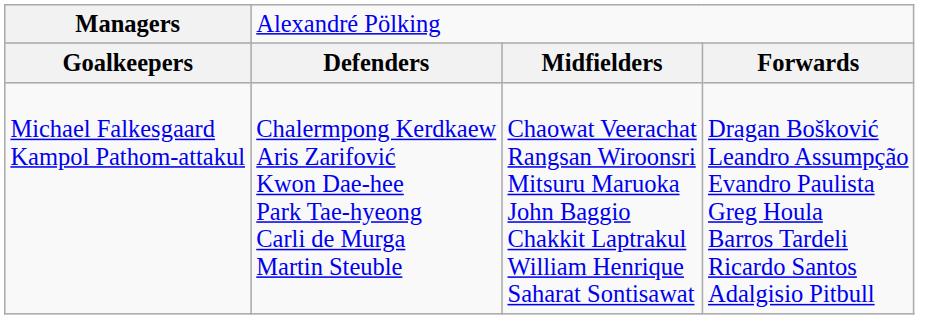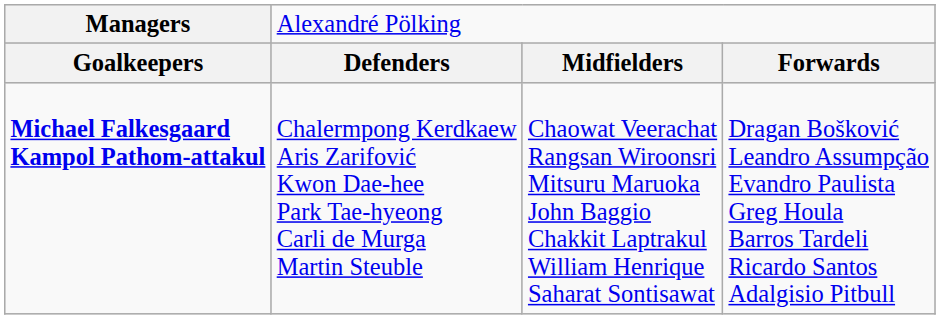(128, 142) normal -> (138, 142) bold
